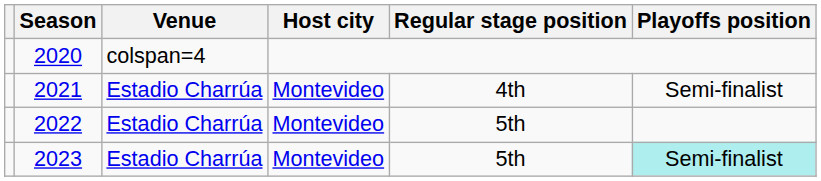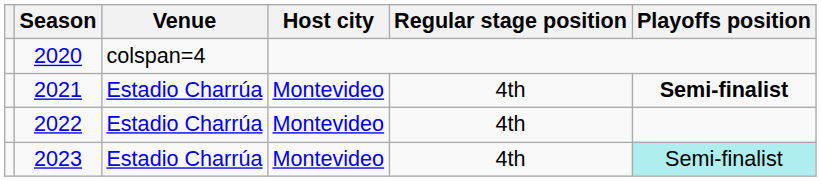(724, 90) normal -> (724, 90) bold
(511, 124) 5th -> (511, 124) 4th
(511, 158) 5th -> (511, 158) 4th
